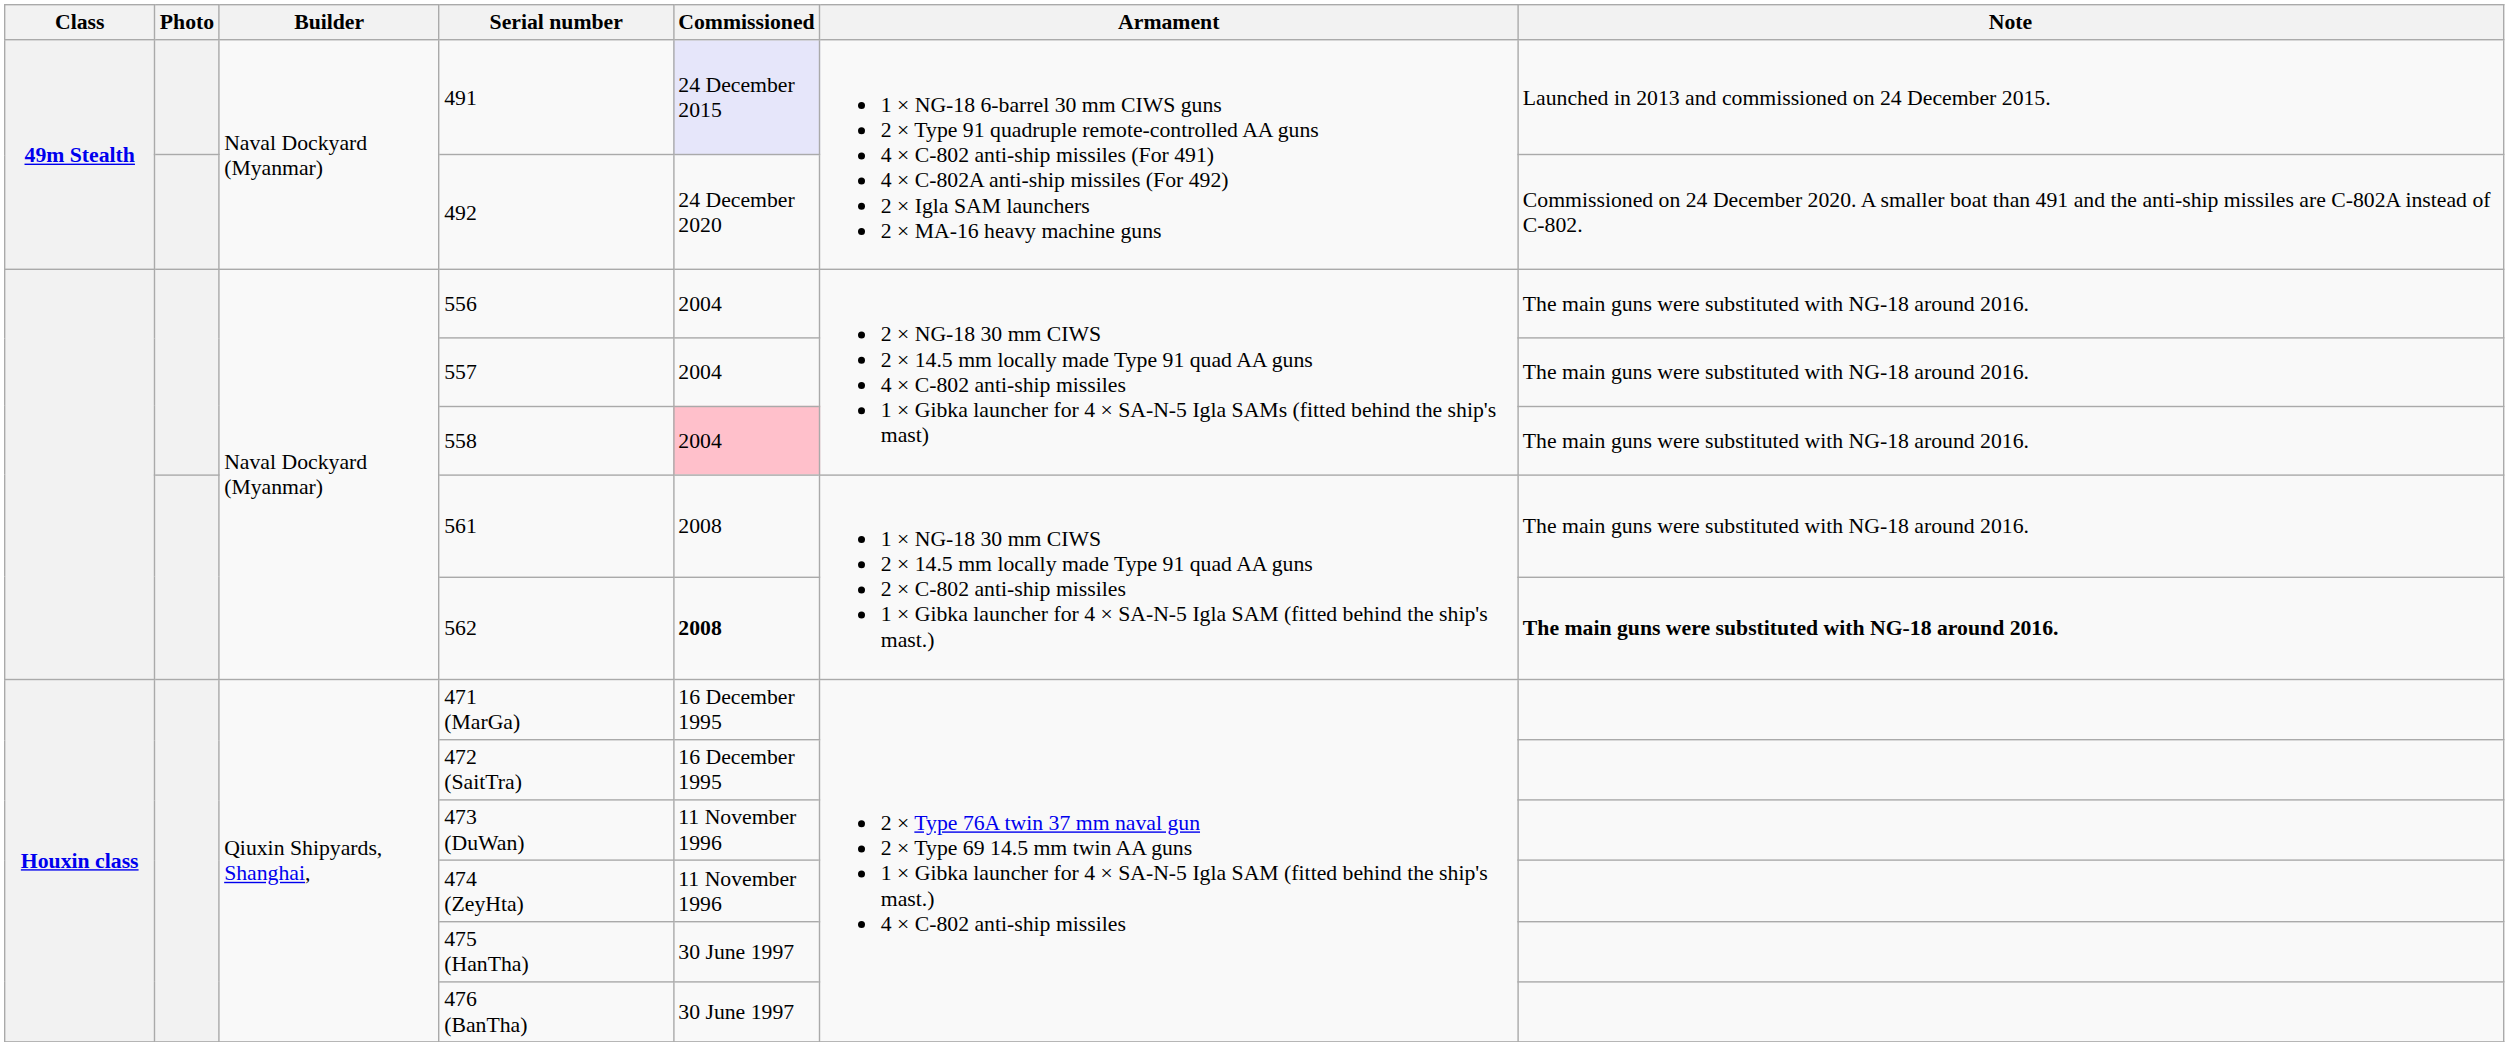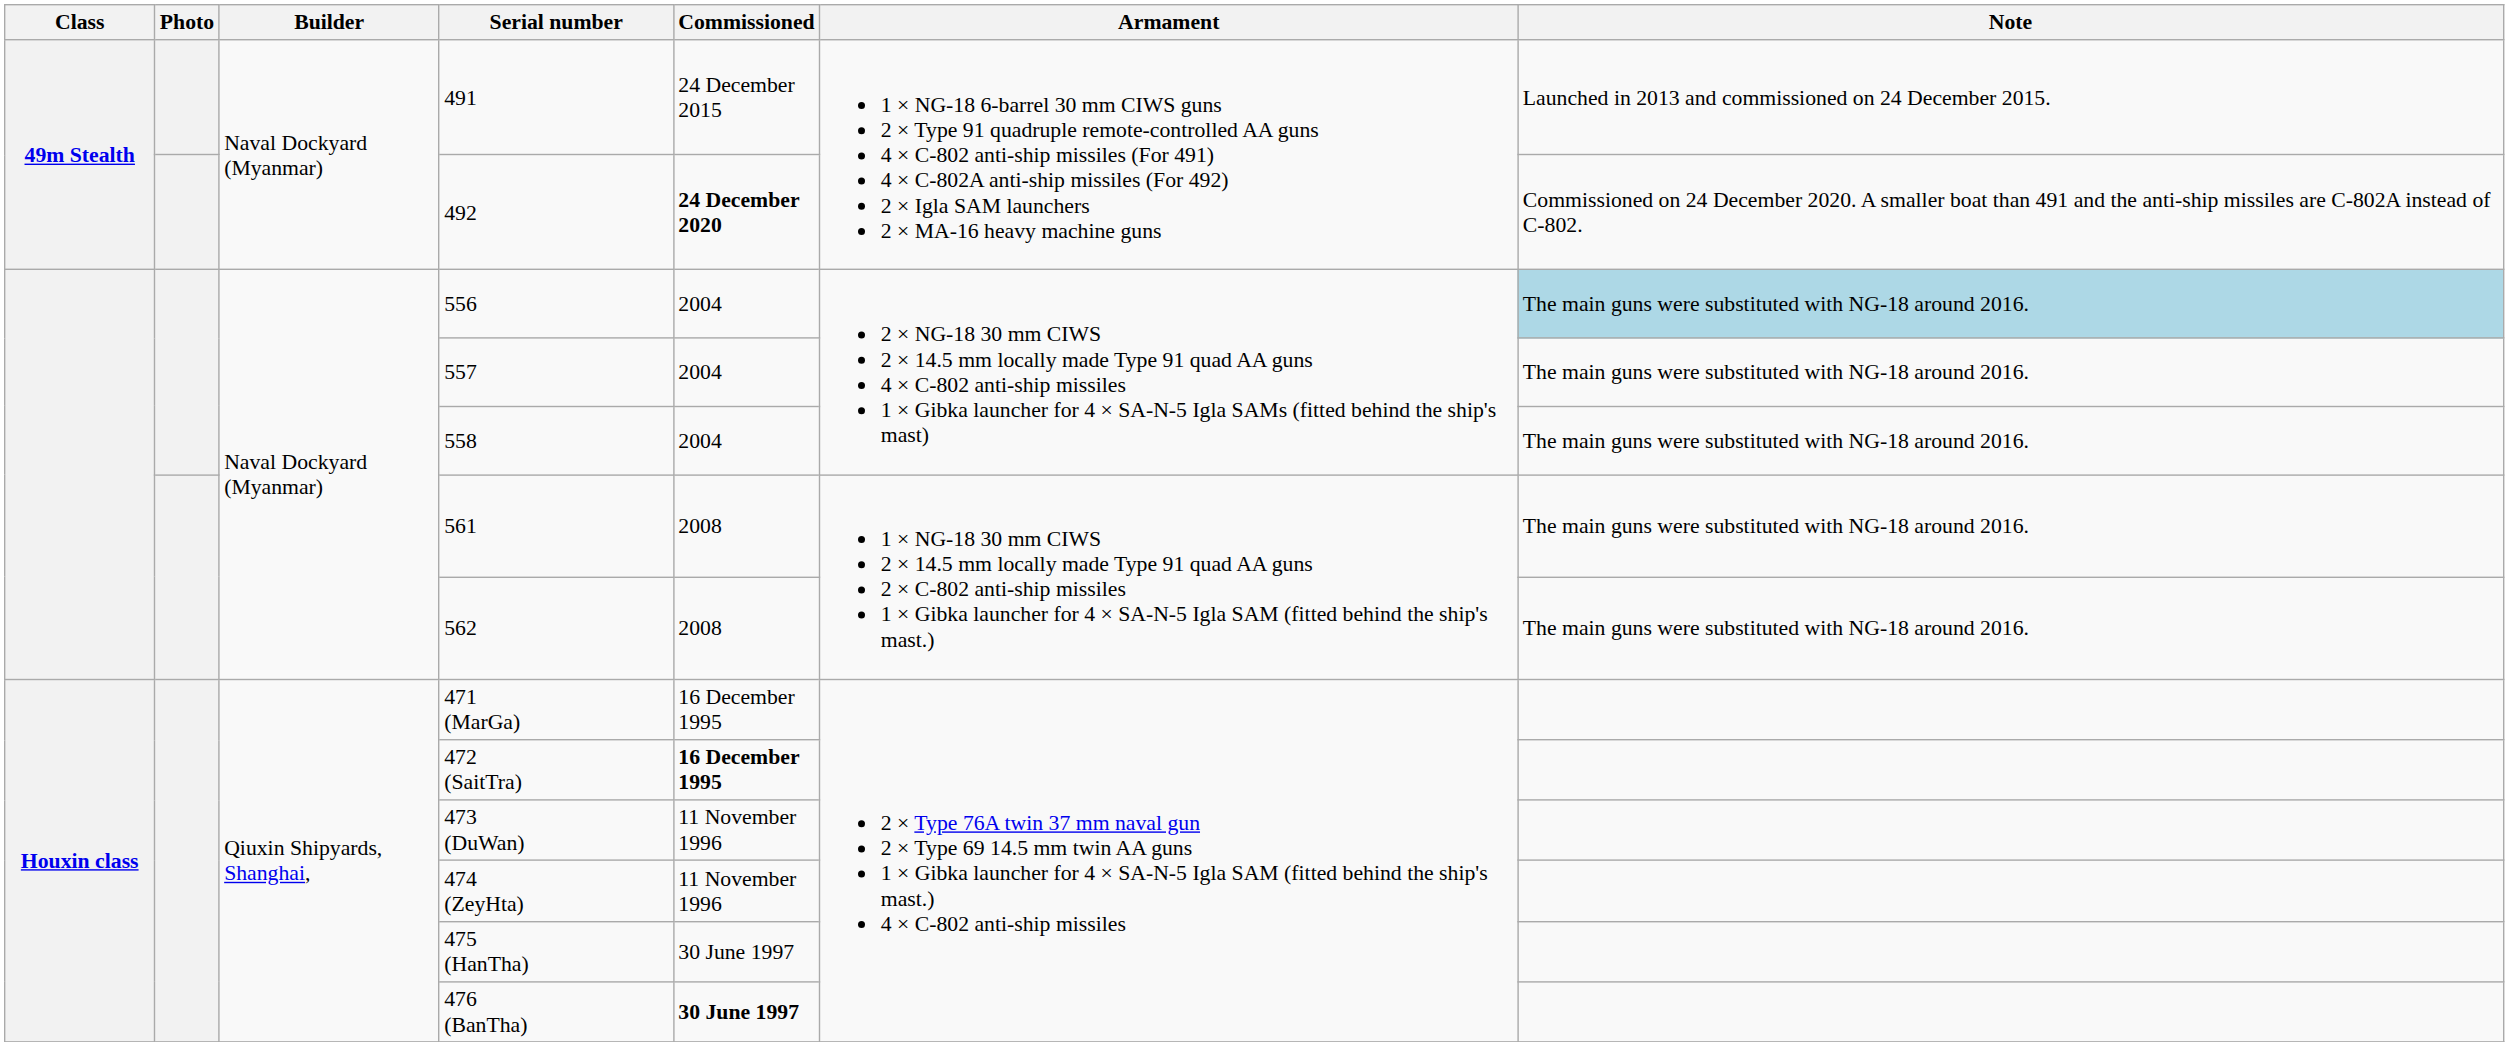(736, 96) lavender background -> (736, 96) no background
(736, 211) normal -> (739, 211) bold
(1776, 303) no background -> (1776, 303) lightblue background
(700, 439) pink background -> (700, 439) no background
(700, 627) bold -> (700, 627) normal
(1791, 627) bold -> (1776, 627) normal
(736, 769) normal -> (739, 769) bold
(736, 1011) normal -> (739, 1011) bold
